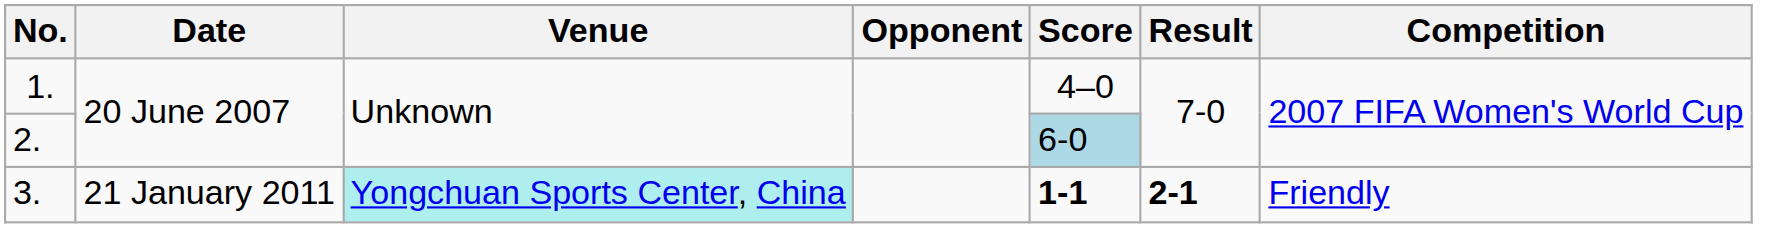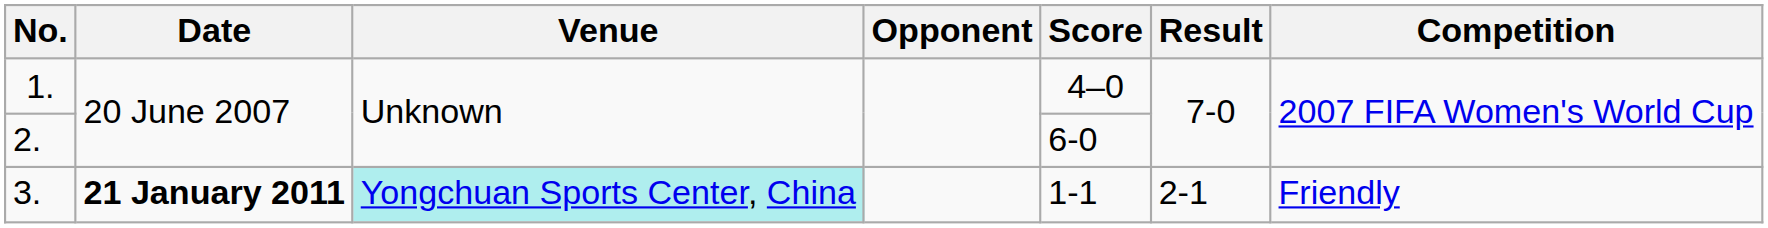(1063, 139) lightblue background -> (1073, 139) no background
(209, 193) normal -> (214, 193) bold
(1063, 193) bold -> (1073, 193) normal
(1173, 193) bold -> (1183, 193) normal
